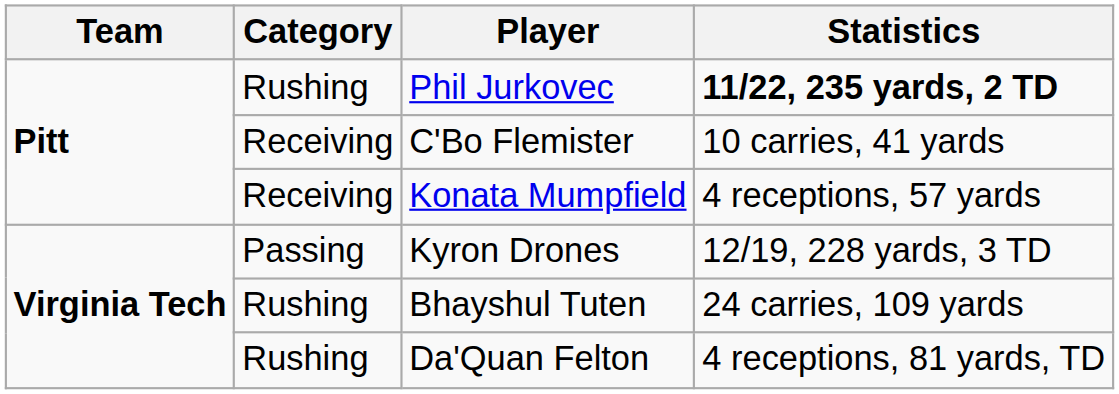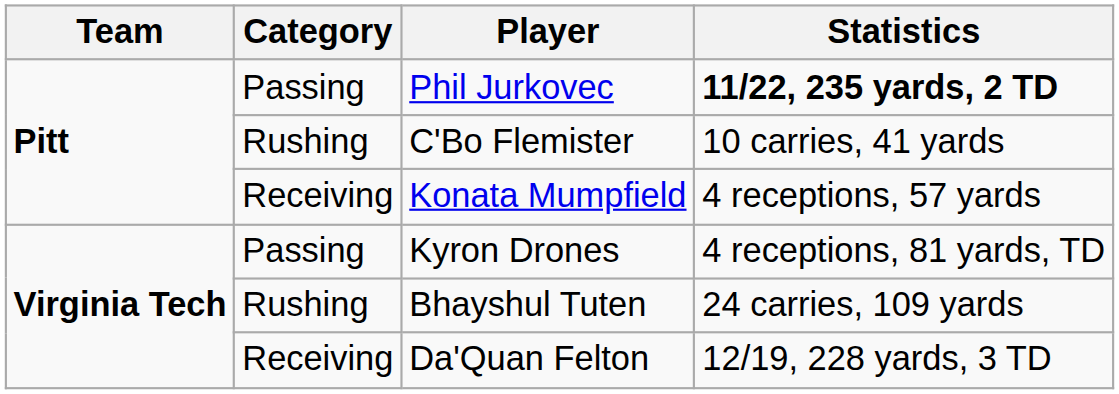(305, 86) Rushing -> (303, 86) Passing
(318, 141) Receiving -> (305, 141) Rushing
(877, 250) 12/19, 228 yards, 3 TD -> (904, 250) 4 receptions, 81 yards, TD
(305, 359) Rushing -> (318, 359) Receiving
(904, 359) 4 receptions, 81 yards, TD -> (877, 359) 12/19, 228 yards, 3 TD
